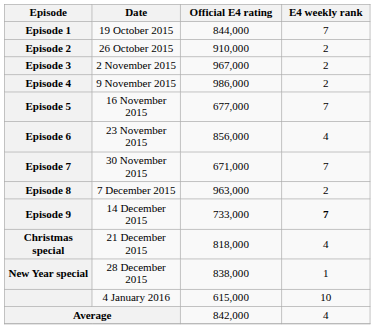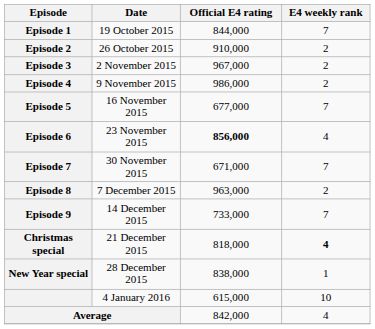(231, 136) normal -> (231, 136) bold
(326, 214) bold -> (326, 214) normal
(326, 244) normal -> (326, 244) bold
